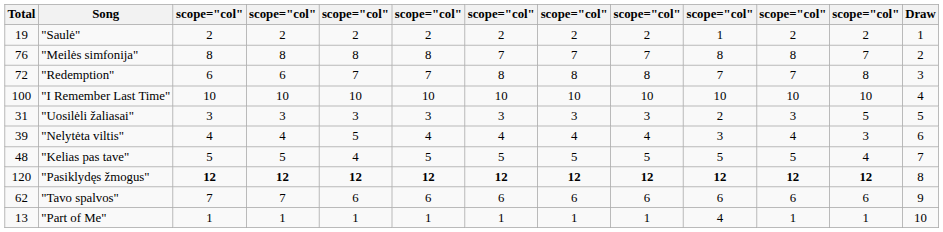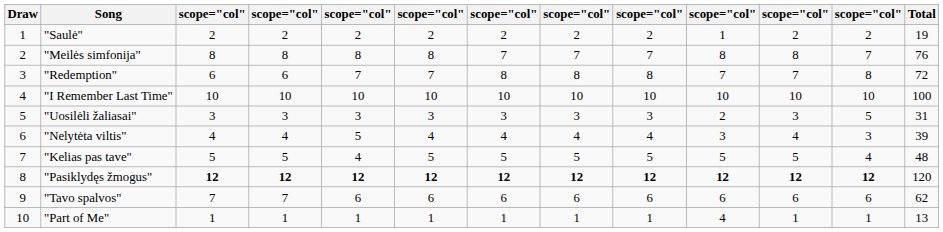columns swapped: (920, 14) <-> (21, 14)
